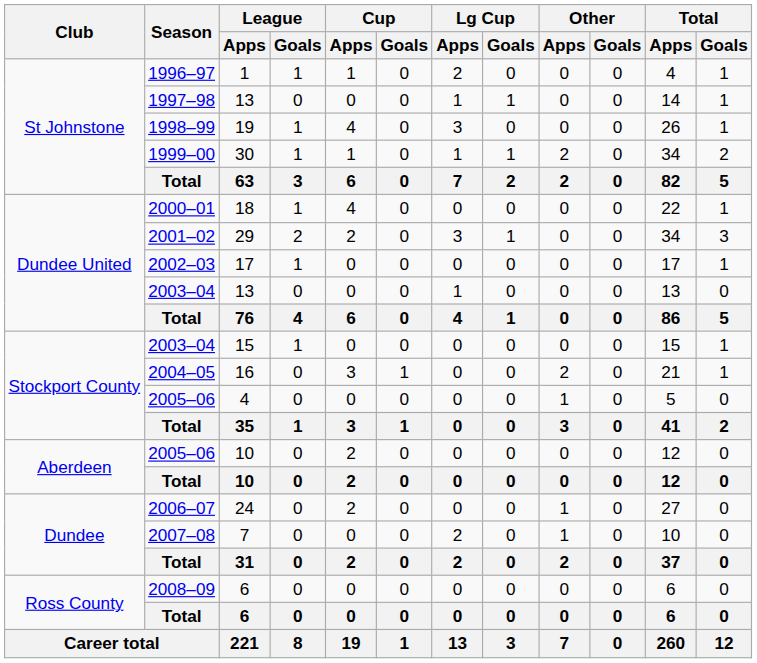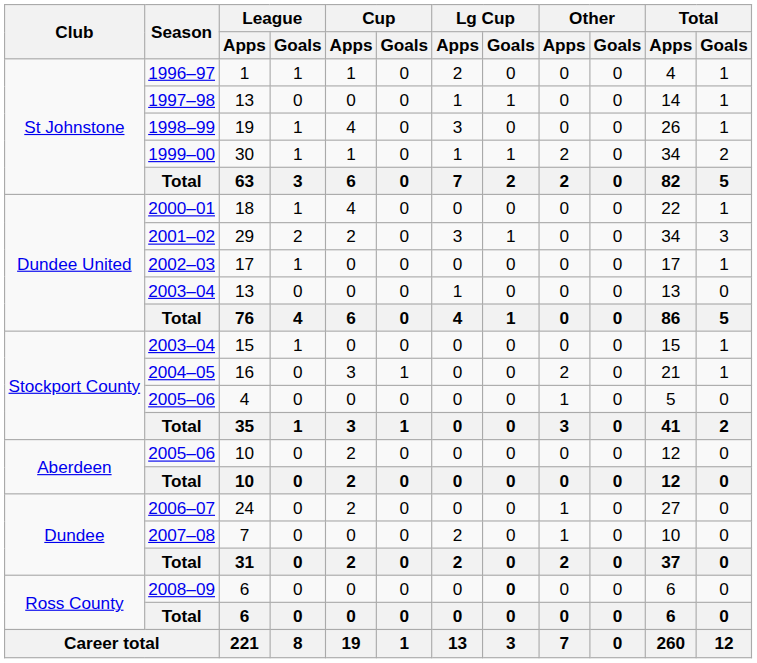(511, 589) normal -> (511, 589) bold
